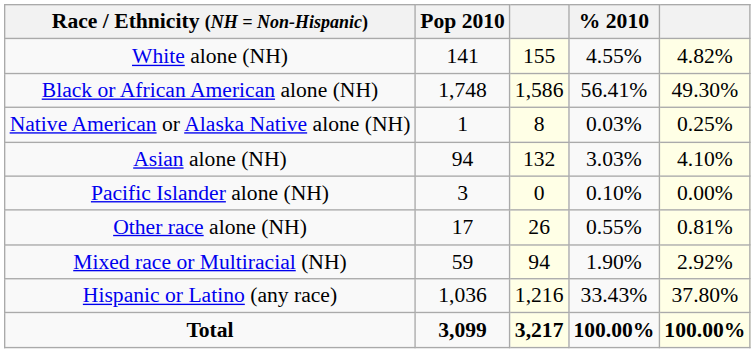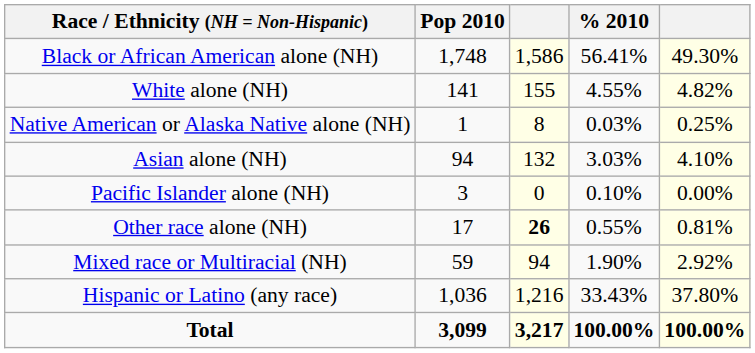rows swapped: (210, 55) <-> (210, 90)
(539, 227) normal -> (539, 227) bold
